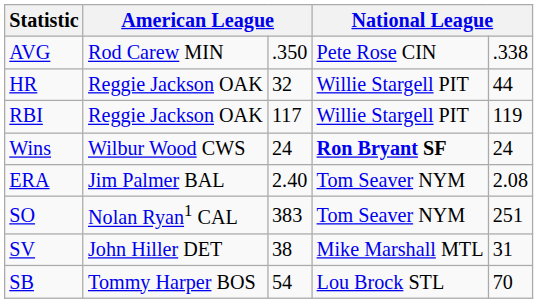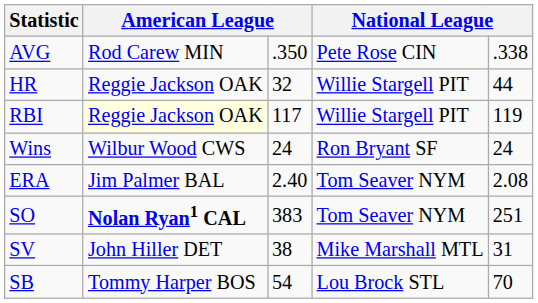(175, 116) no background -> (175, 116) lightyellow background
(382, 148) bold -> (377, 148) normal
(163, 215) normal -> (167, 215) bold
